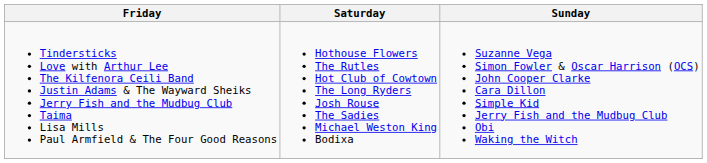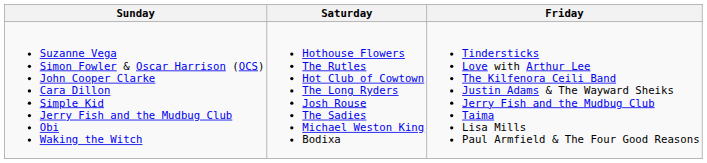columns swapped: (142, 13) <-> (571, 13)
